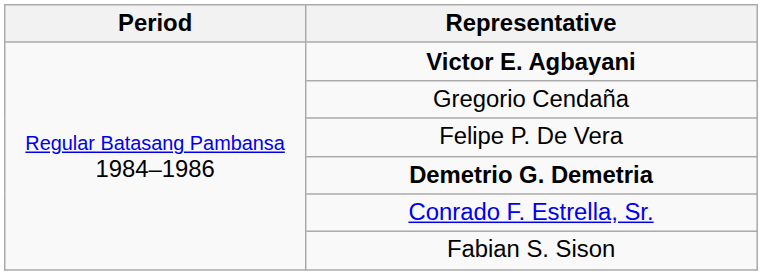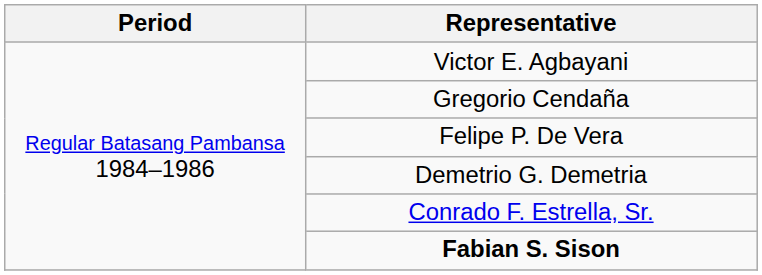(531, 61) bold -> (531, 61) normal
(531, 174) bold -> (531, 174) normal
(531, 250) normal -> (531, 250) bold
